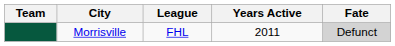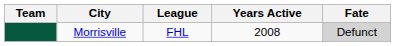(267, 32) 2011 -> (267, 32) 2008
